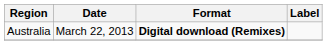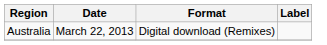(212, 31) bold -> (207, 31) normal
